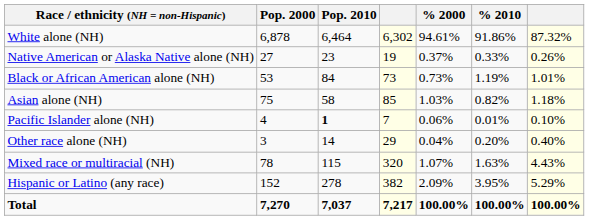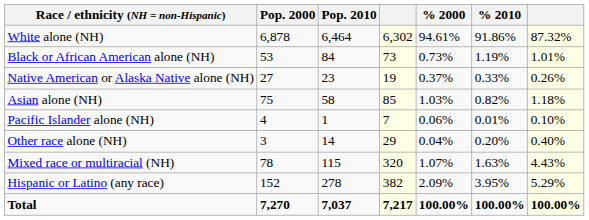rows swapped: (111, 78) <-> (131, 57)
(325, 120) bold -> (325, 120) normal
